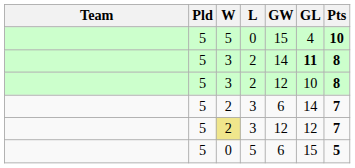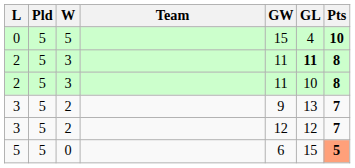columns swapped: (97, 15) <-> (253, 15)
(281, 60) 14 -> (281, 60) 11
(281, 83) 12 -> (281, 83) 11
(281, 106) 6 -> (281, 106) 9
(310, 106) 14 -> (310, 106) 13
(228, 128) khaki background -> (68, 128) no background
(337, 151) no background -> (337, 151) lightsalmon background
